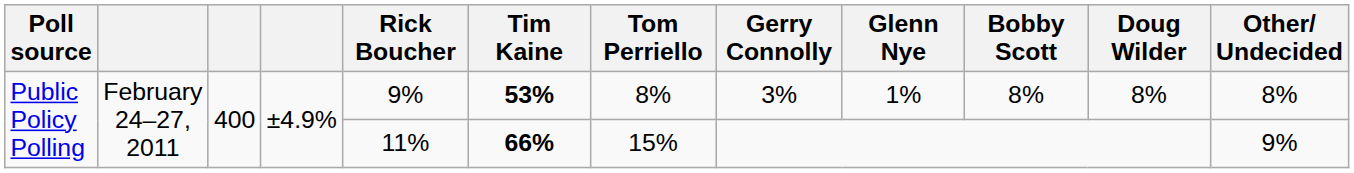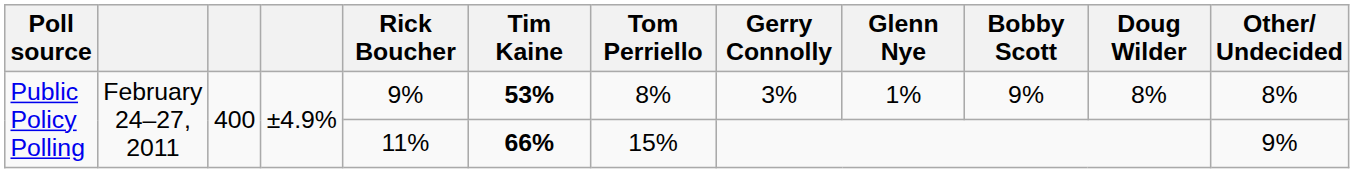(1026, 95) 8% -> (1026, 95) 9%
